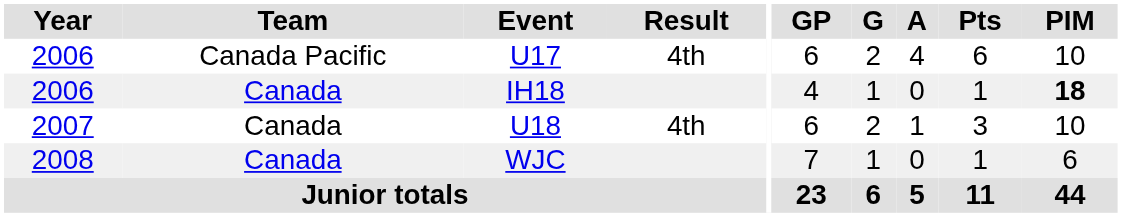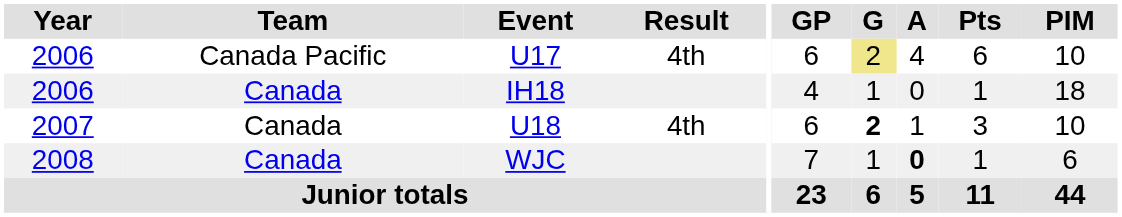(873, 55) no background -> (873, 55) khaki background
(1070, 90) bold -> (1070, 90) normal
(873, 125) normal -> (873, 125) bold
(917, 160) normal -> (917, 160) bold
